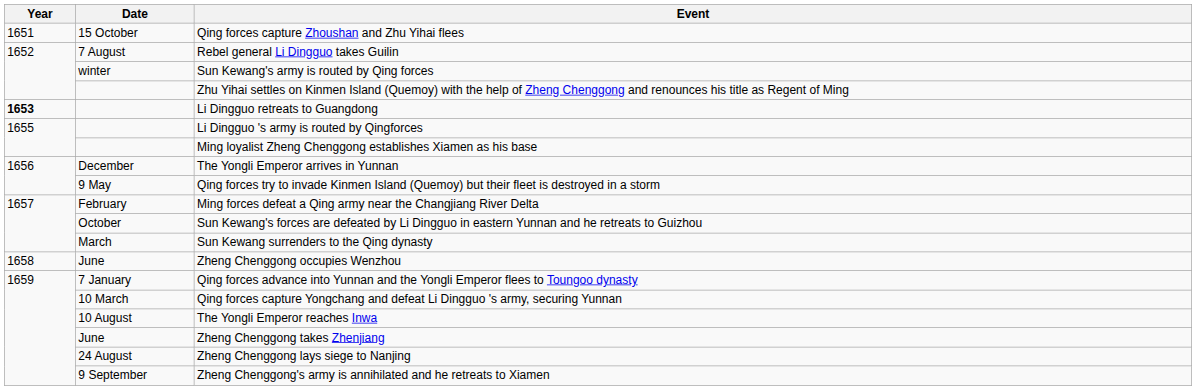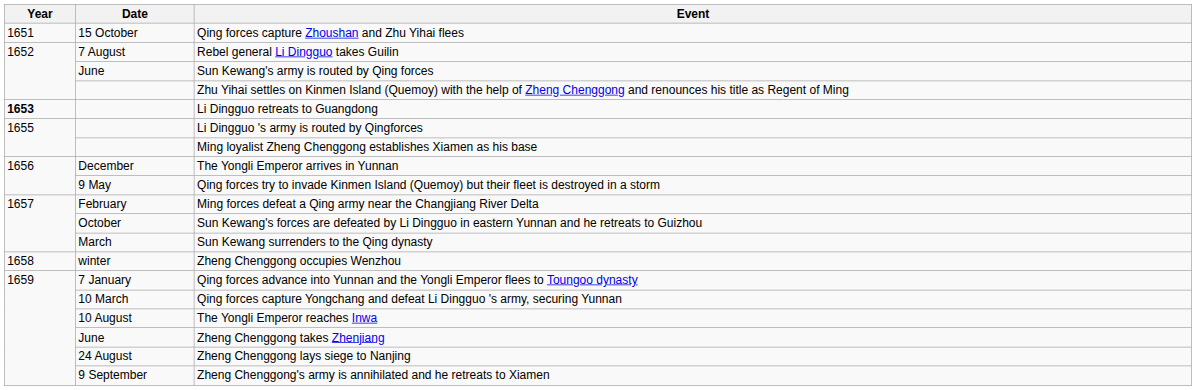(94, 71) winter -> (91, 71) June
(91, 261) June -> (94, 261) winter
